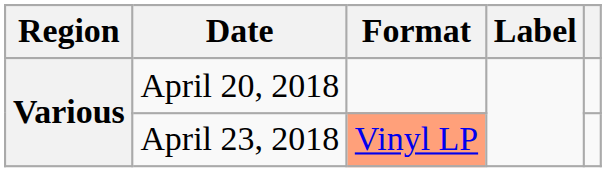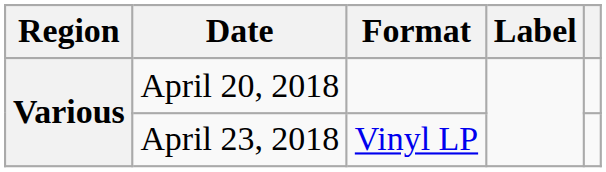(416, 138) lightsalmon background -> (416, 138) no background
